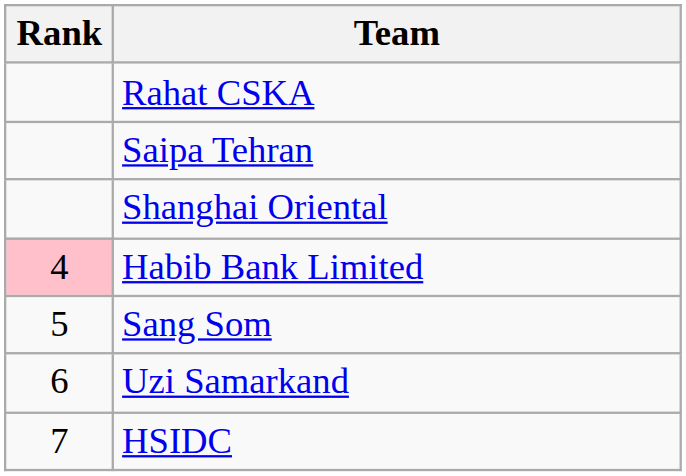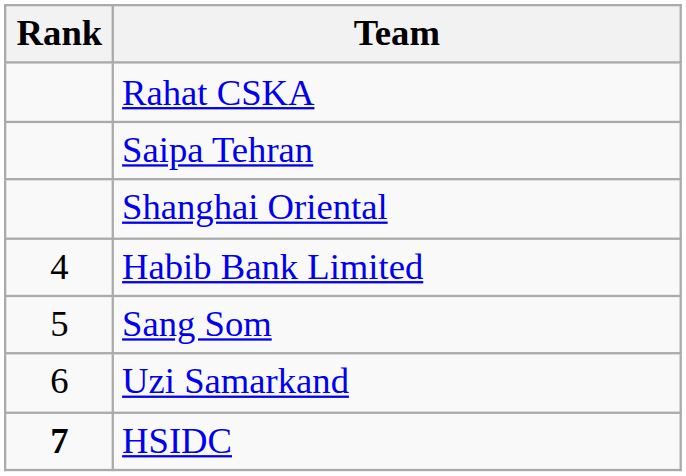(59, 265) pink background -> (59, 265) no background
(59, 440) normal -> (59, 440) bold
